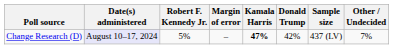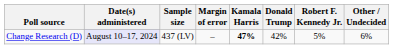columns swapped: (326, 17) <-> (184, 17)
(366, 36) 7% -> (366, 36) 6%
